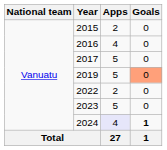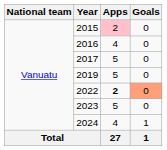(115, 28) no background -> (115, 28) pink background
(146, 75) lightsalmon background -> (146, 75) no background
(115, 91) normal -> (115, 91) bold
(146, 91) no background -> (146, 91) lightsalmon background
(115, 122) lavender background -> (115, 122) no background
(146, 122) bold -> (146, 122) normal
